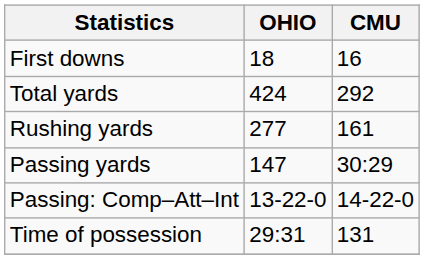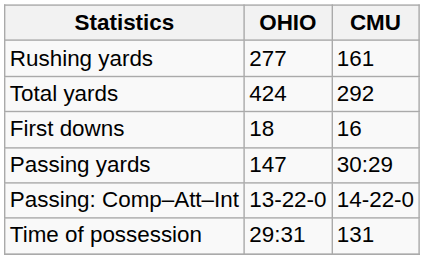rows swapped: (67, 58) <-> (81, 129)
